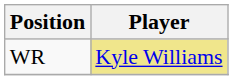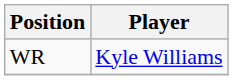(159, 56) khaki background -> (159, 56) no background
